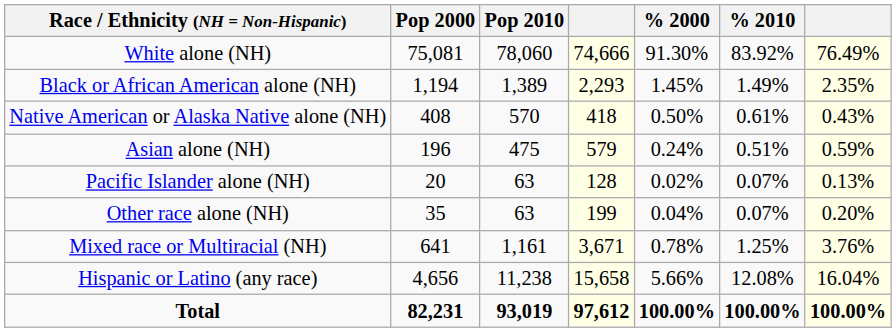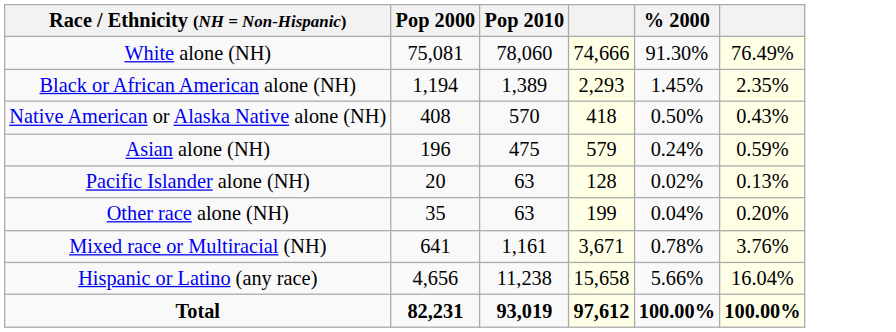- column: (762, 20)
